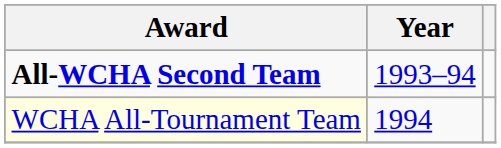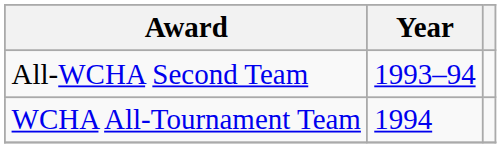(166, 73) bold -> (160, 73) normal
(186, 119) lightyellow background -> (186, 119) no background
